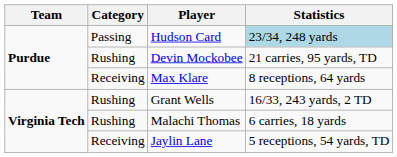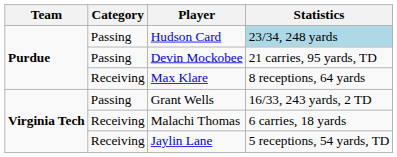(113, 57) Rushing -> (111, 57) Passing
(113, 99) Rushing -> (111, 99) Passing
(113, 120) Rushing -> (118, 120) Receiving
